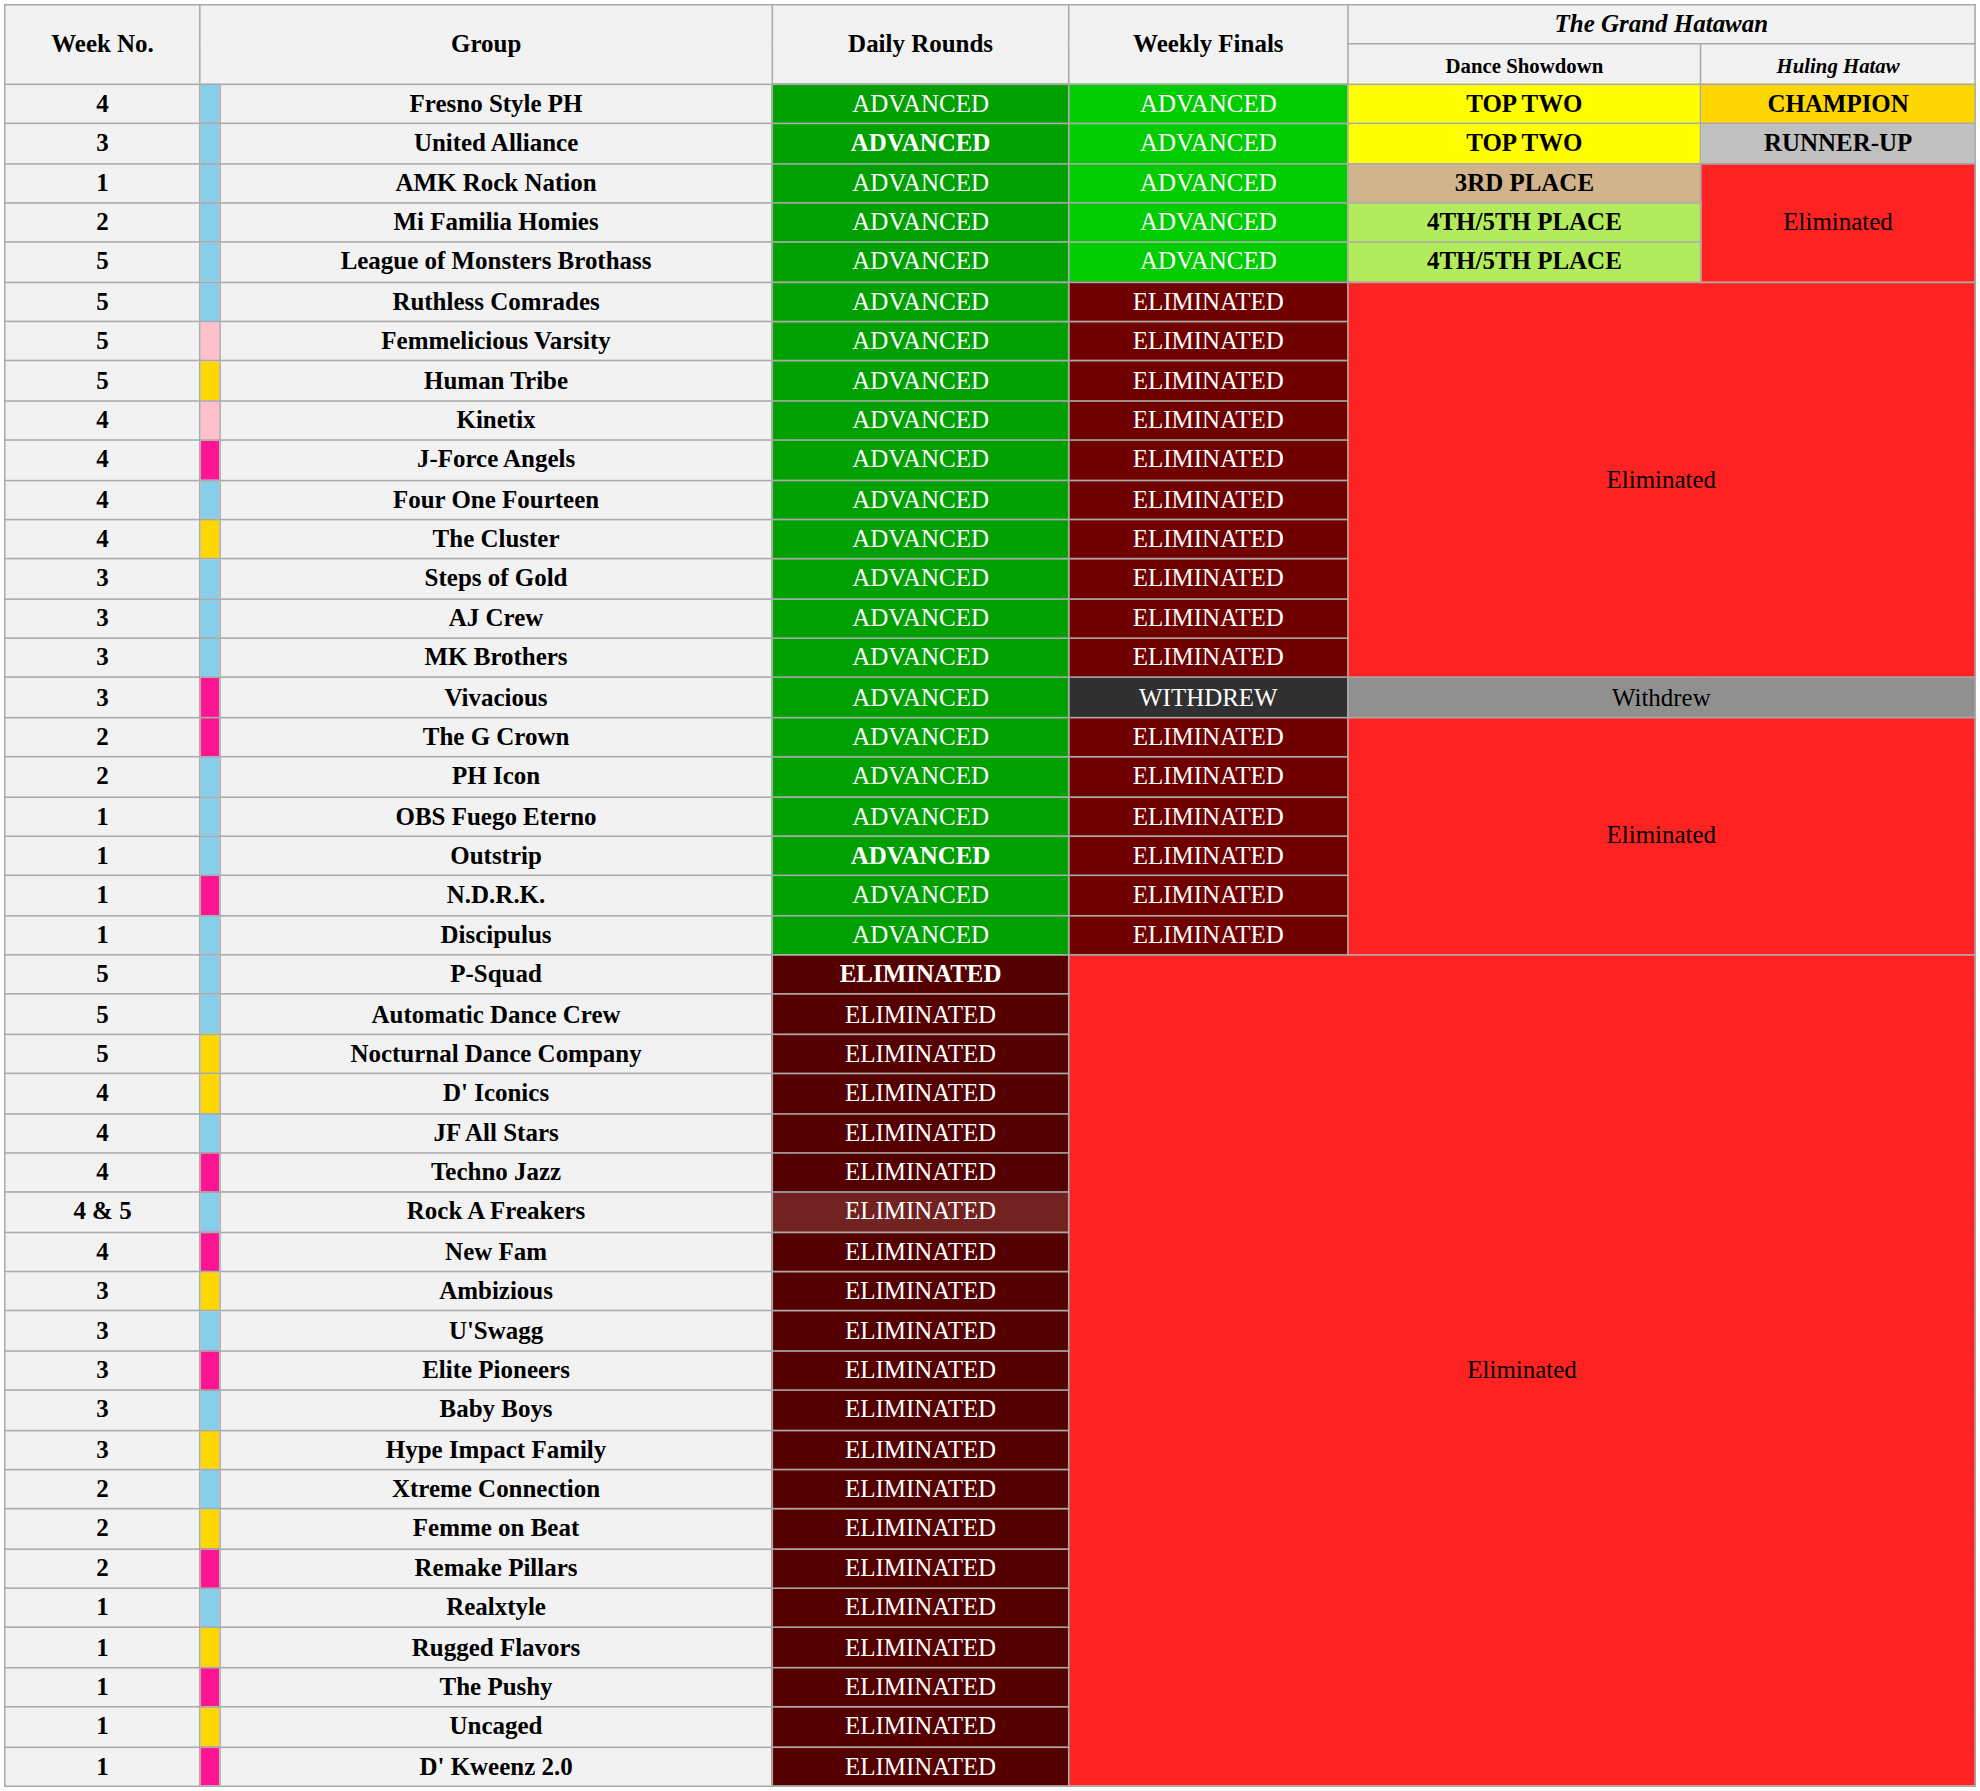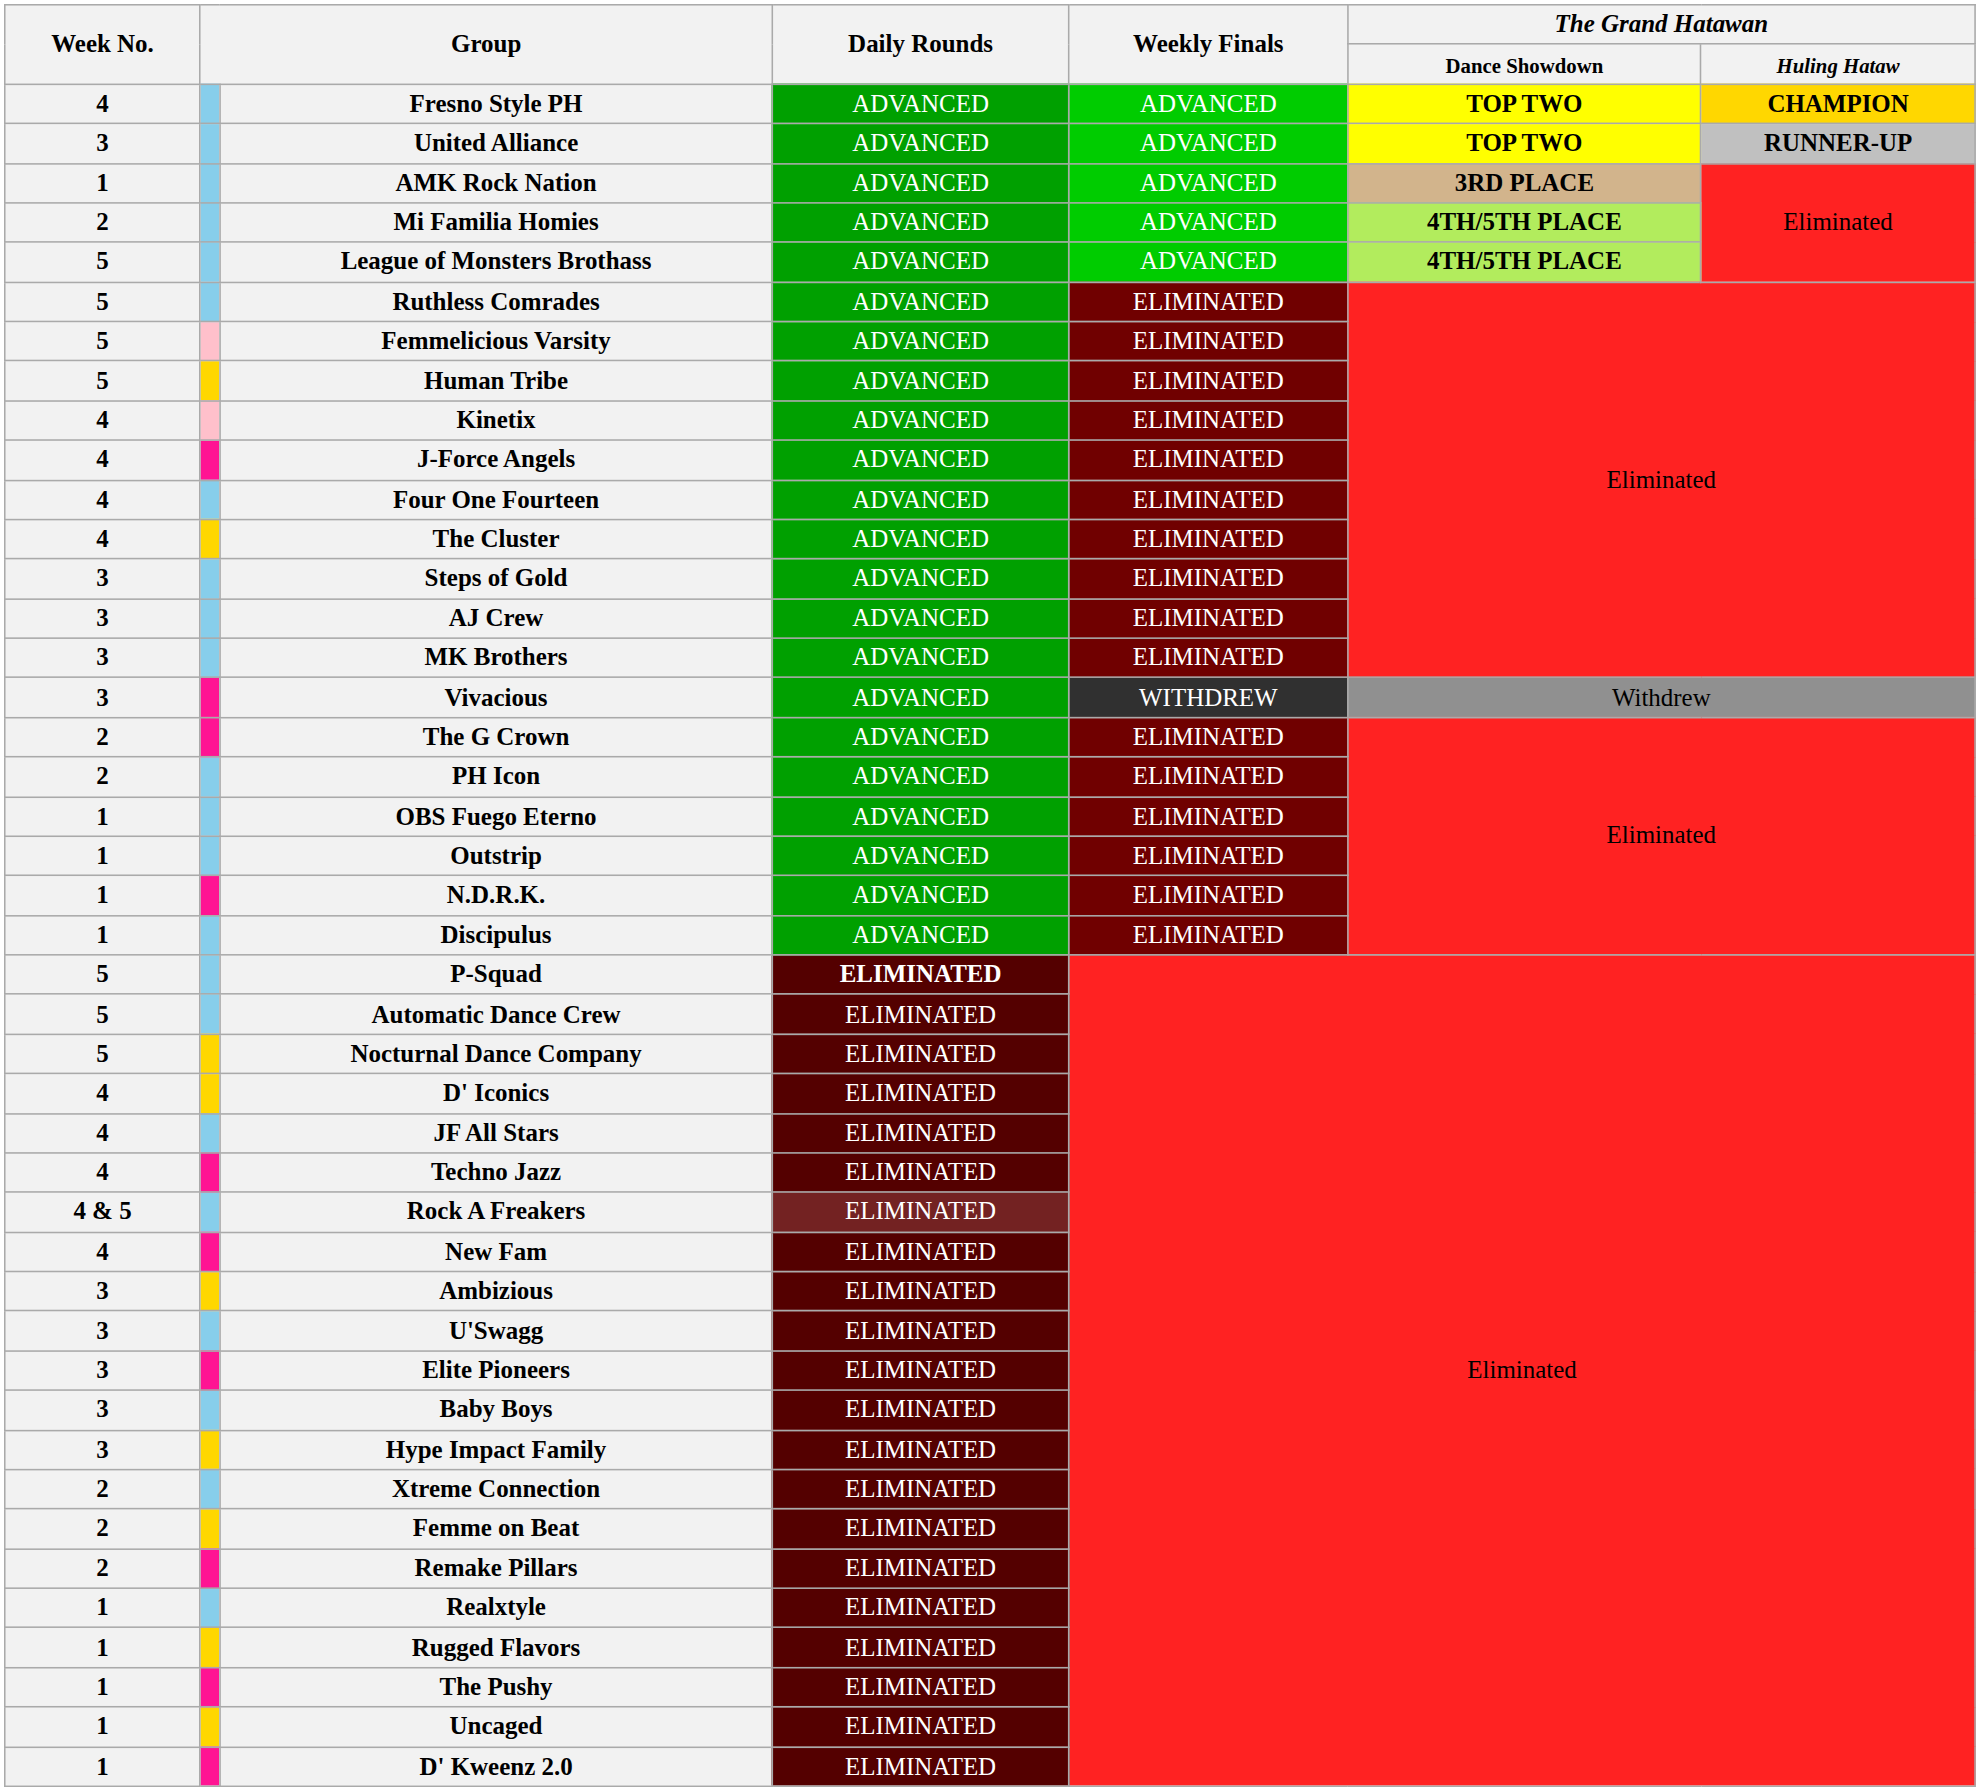(921, 143) bold -> (921, 143) normal
(921, 855) bold -> (921, 855) normal
